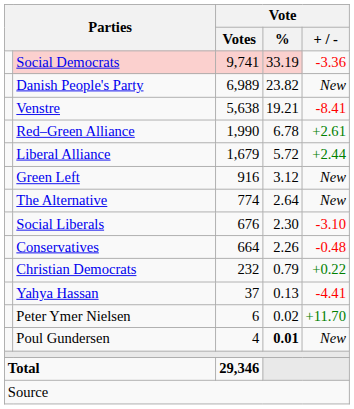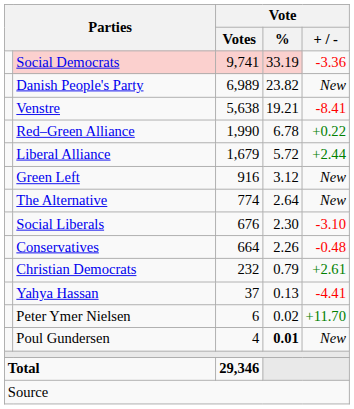(329, 131) +2.61 -> (329, 131) +0.22
(329, 270) +0.22 -> (329, 270) +2.61
